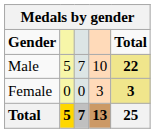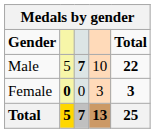(82, 66) normal -> (82, 66) bold
(131, 66) khaki background -> (131, 66) no background
(67, 91) normal -> (67, 91) bold
(131, 91) khaki background -> (131, 91) no background
